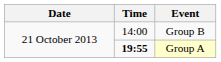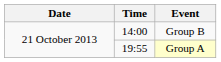(135, 48) bold -> (135, 48) normal
